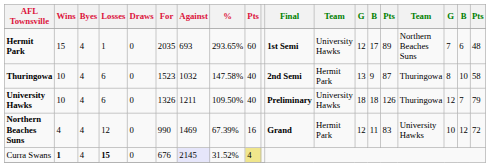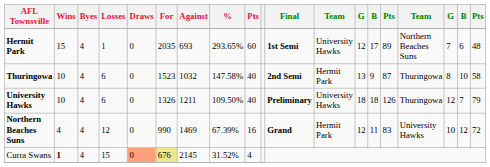(106, 154) bold -> (106, 154) normal
(132, 154) no background -> (132, 154) lightsalmon background
(164, 154) no background -> (164, 154) khaki background
(188, 154) lavender background -> (188, 154) no background
(249, 154) khaki background -> (249, 154) no background
